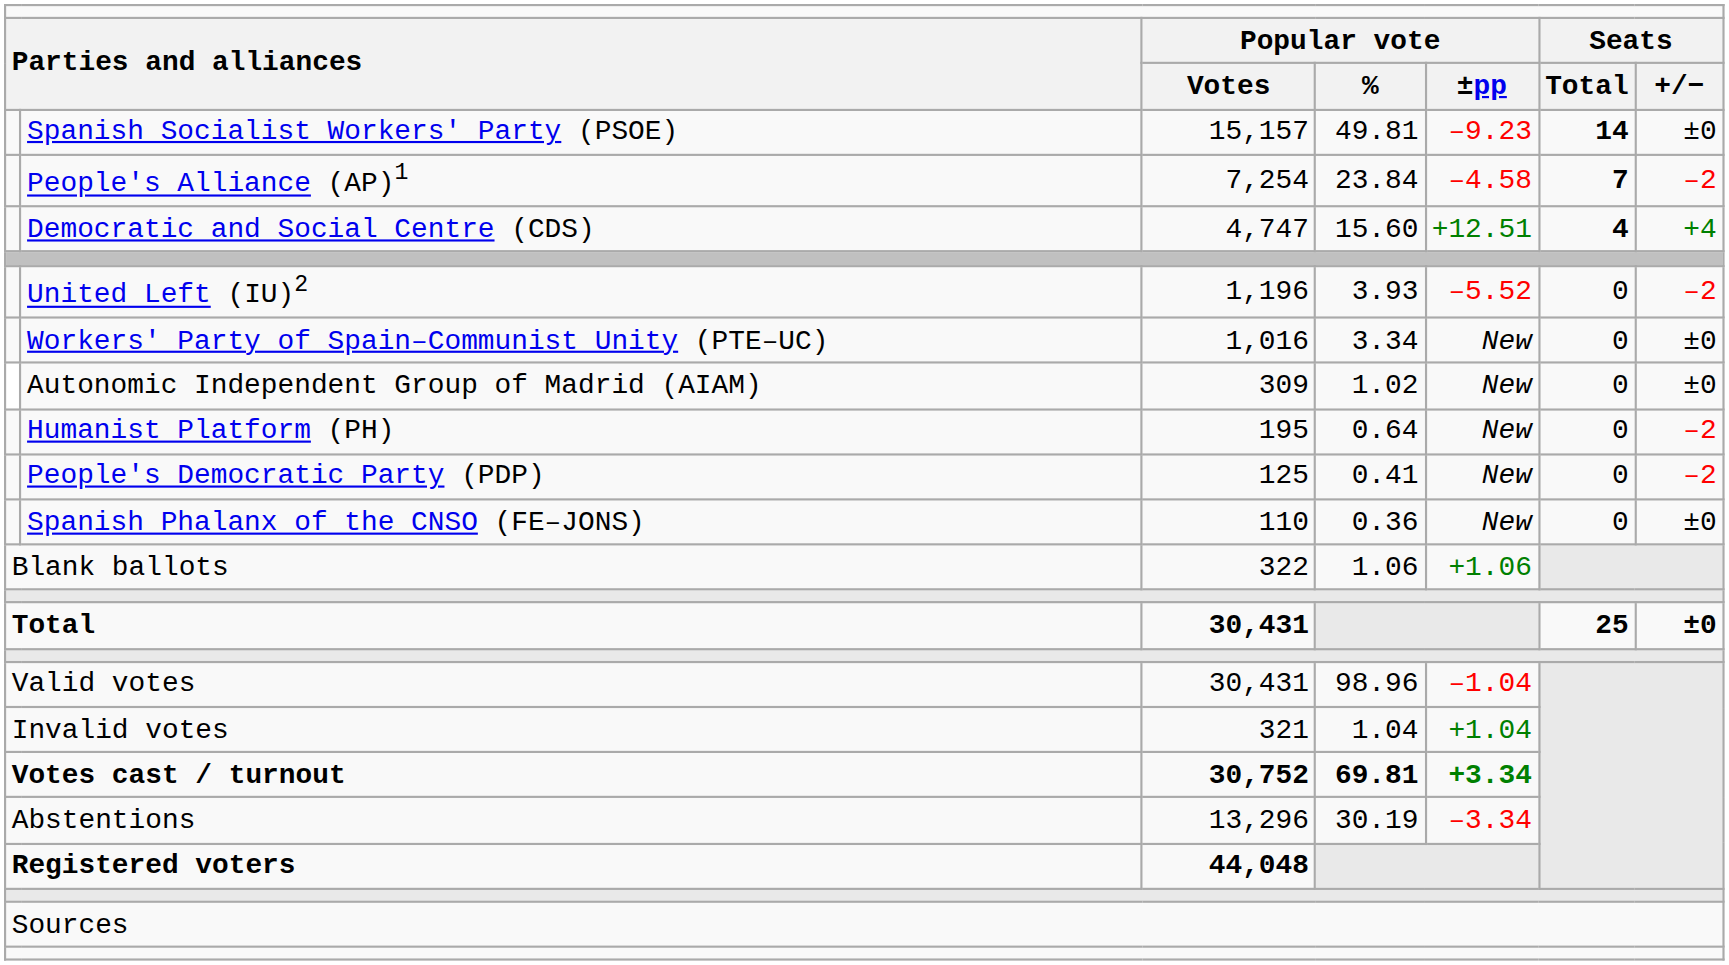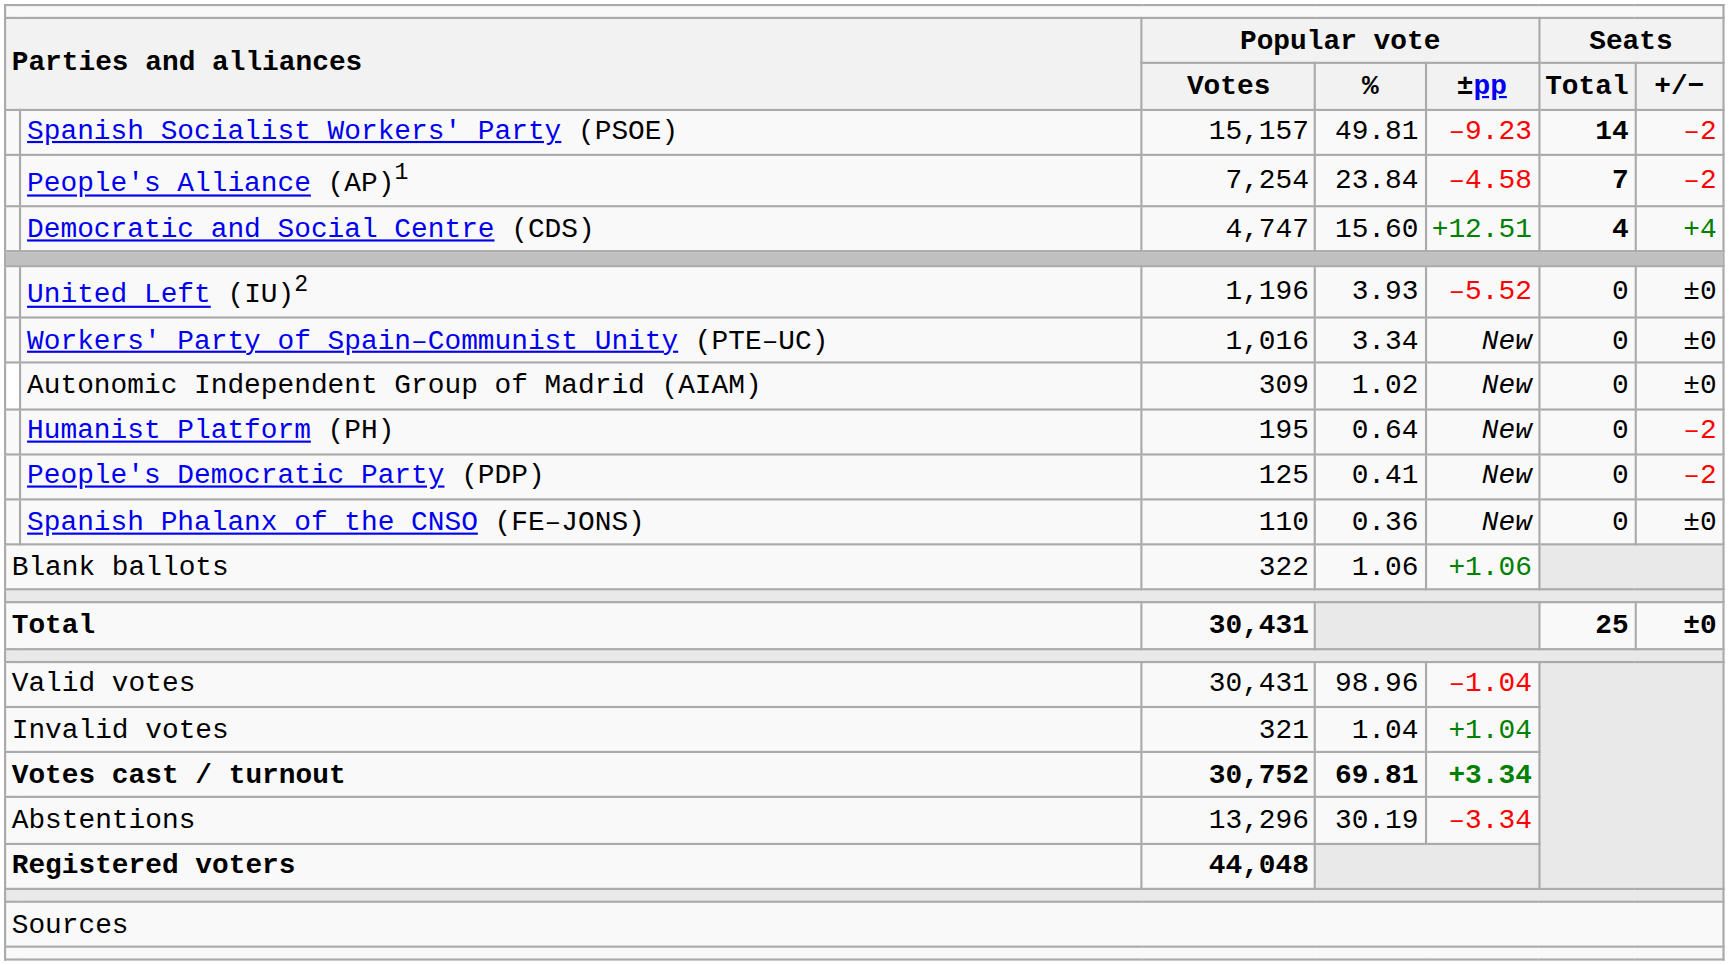(1700, 132) ±0 -> (1700, 132) –2
(1700, 292) –2 -> (1700, 292) ±0
